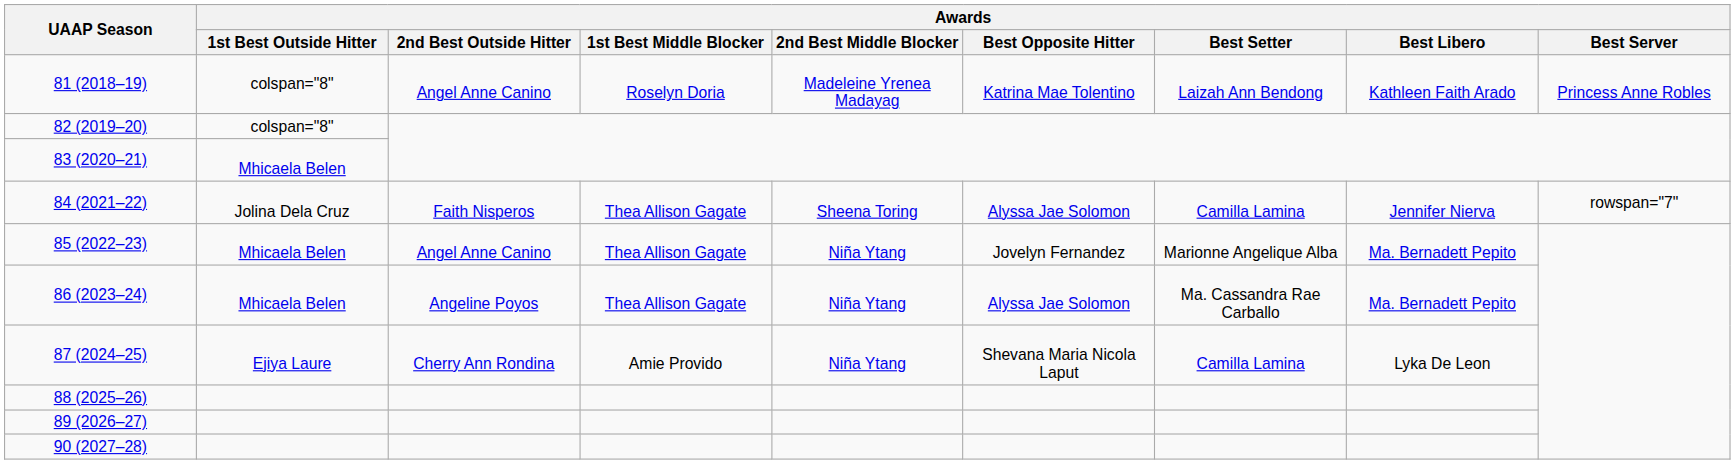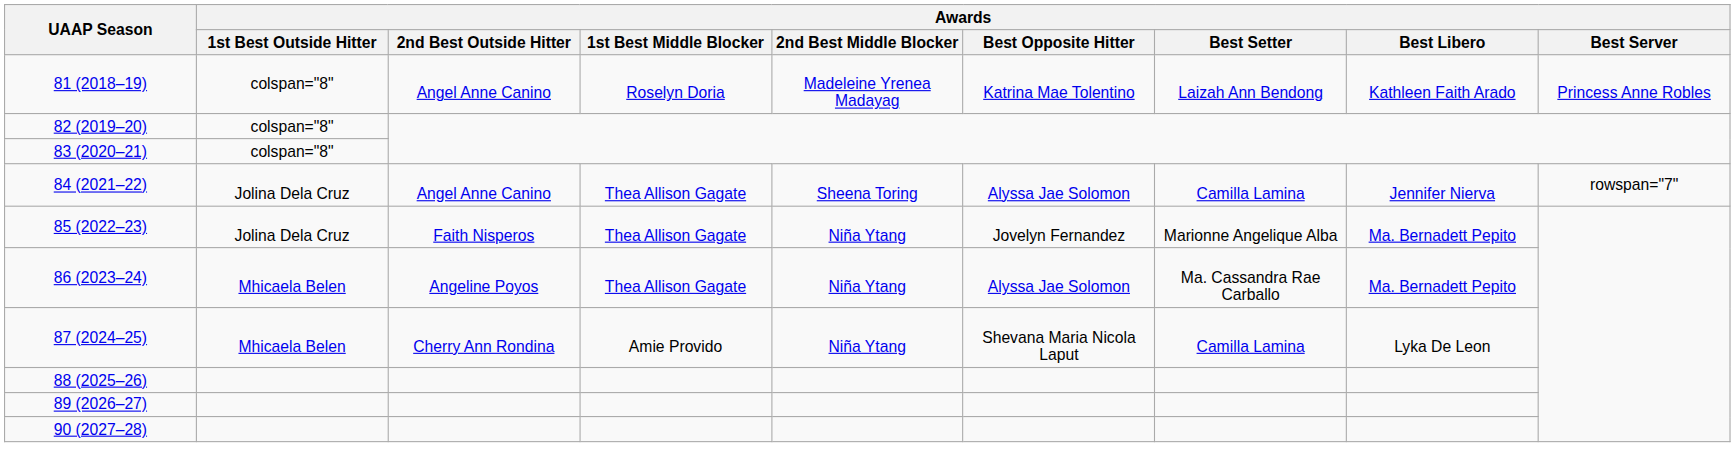(292, 169) Mhicaela Belen -> (292, 151) colspan="8"
(484, 211) Faith Nisperos -> (484, 194) Angel Anne Canino
(292, 253) Mhicaela Belen -> (292, 236) Jolina Dela Cruz
(484, 253) Angel Anne Canino -> (484, 236) Faith Nisperos
(292, 364) Ejiya Laure -> (292, 347) Mhicaela Belen
